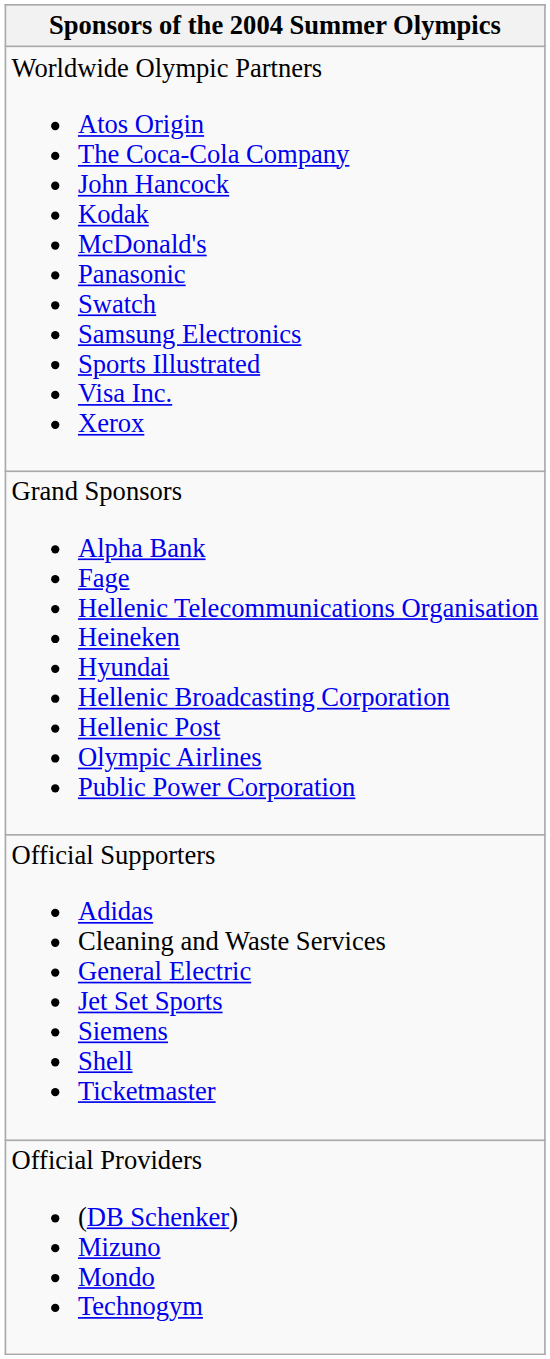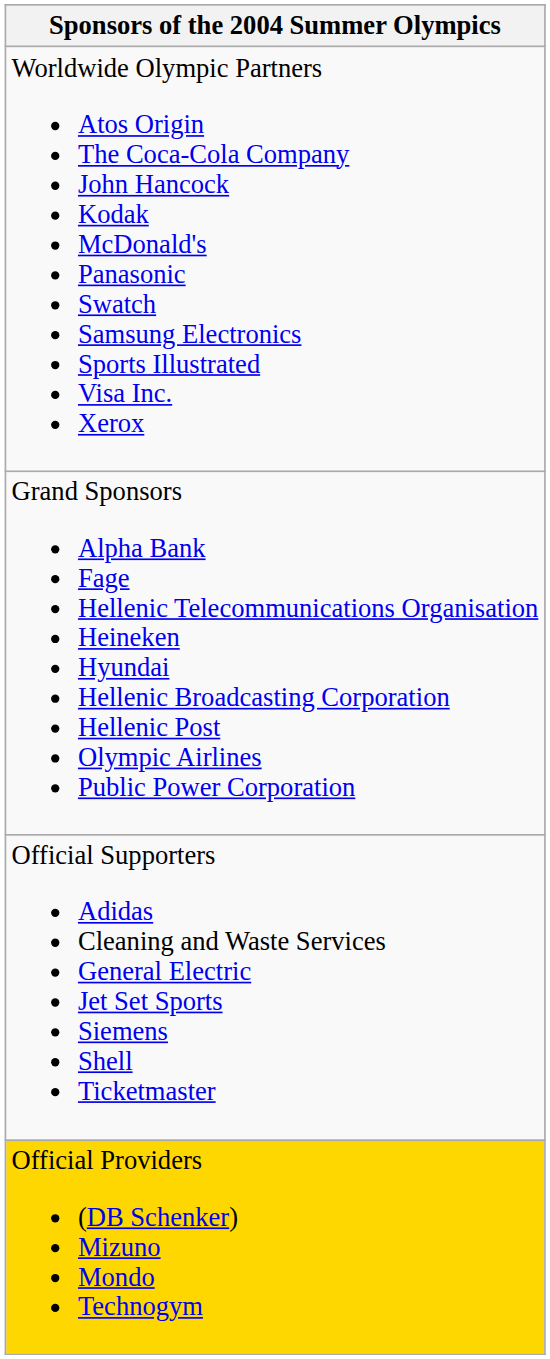(275, 1234) no background -> (275, 1234) gold background
